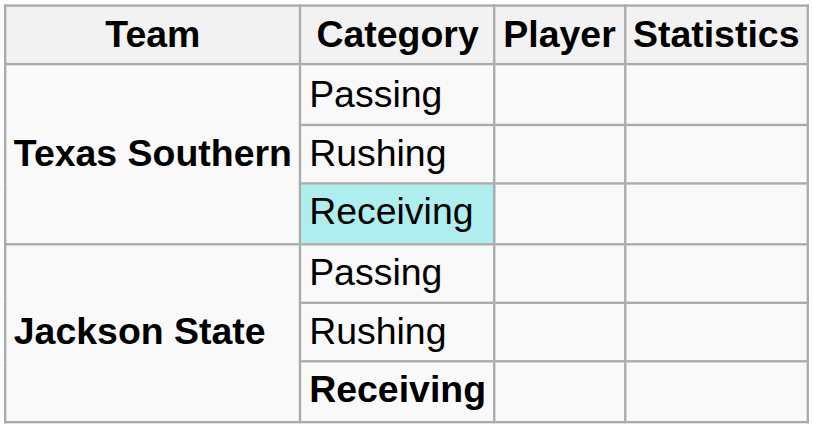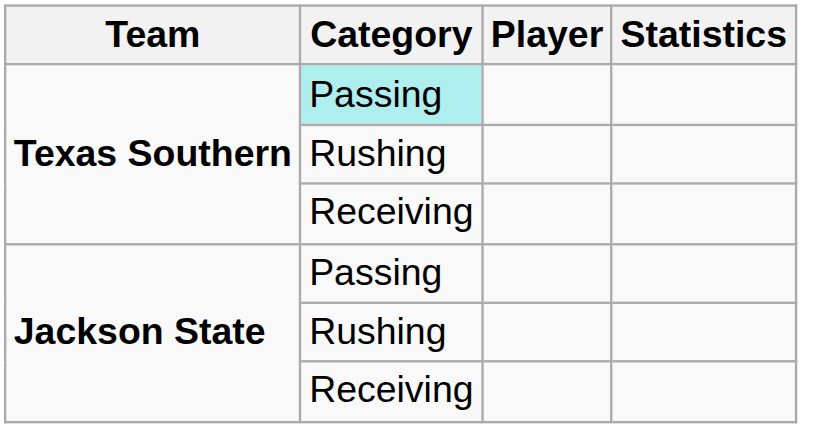(376, 94) no background -> (376, 94) paleturquoise background
(391, 212) paleturquoise background -> (391, 212) no background
(398, 390) bold -> (391, 390) normal
